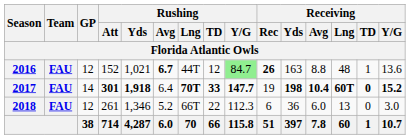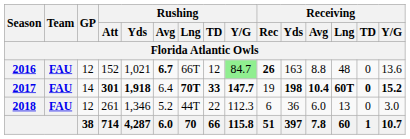(191, 69) 44T -> (191, 69) 66T
(368, 69) 1 -> (368, 69) 0
(191, 106) 66T -> (191, 106) 44T
